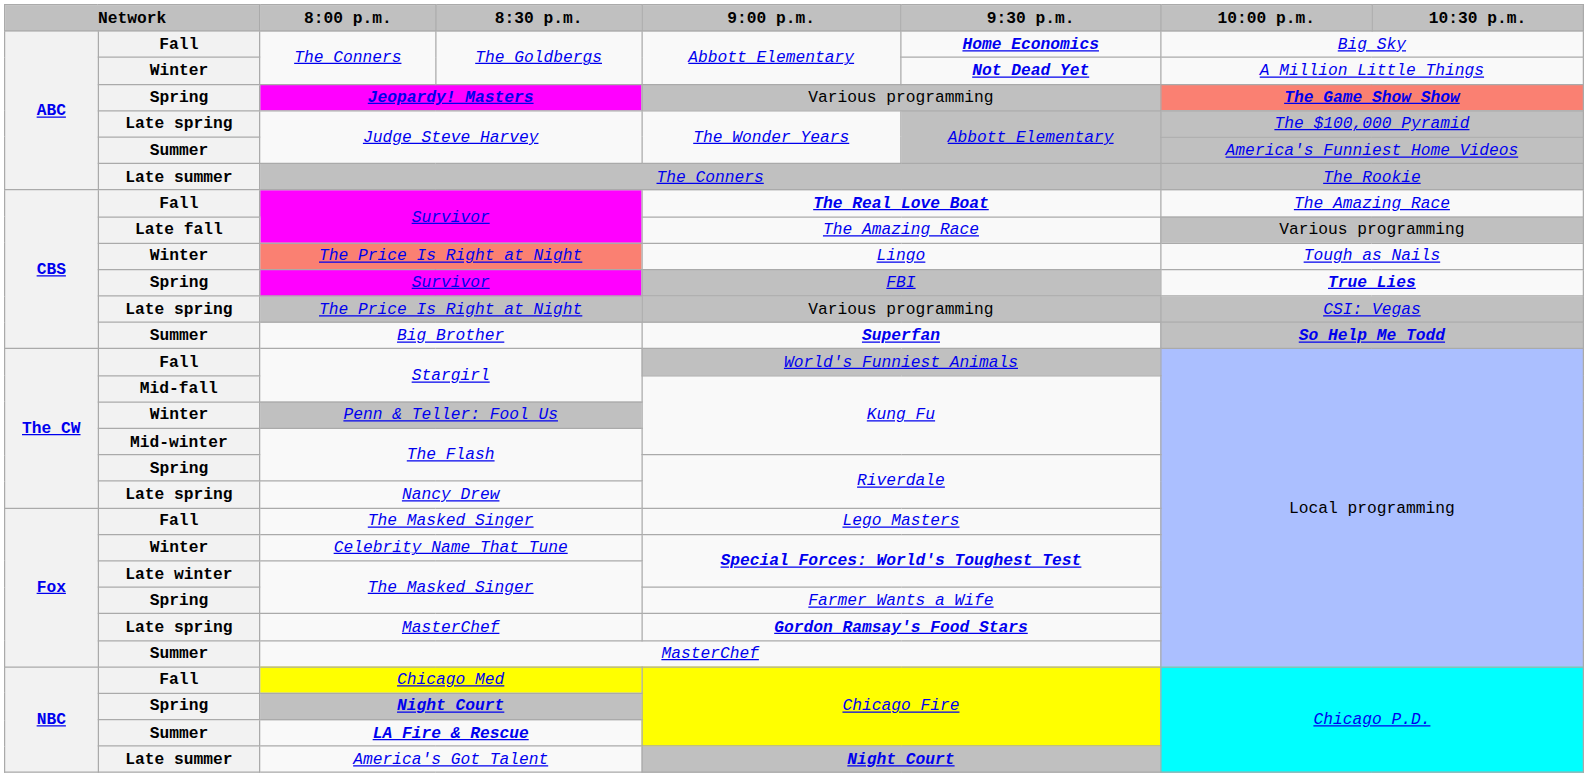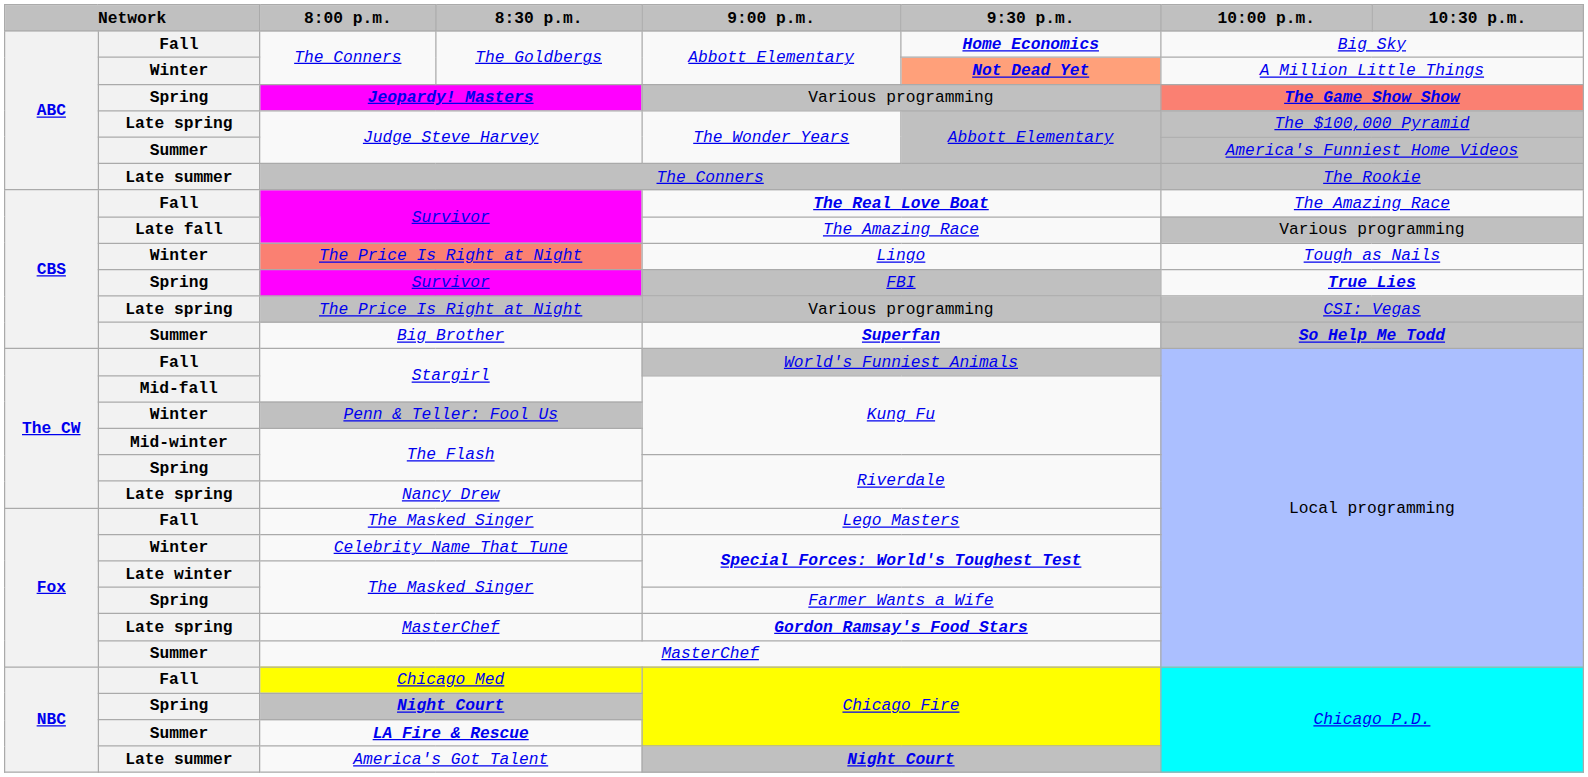(1031, 71) no background -> (1031, 71) lightsalmon background
